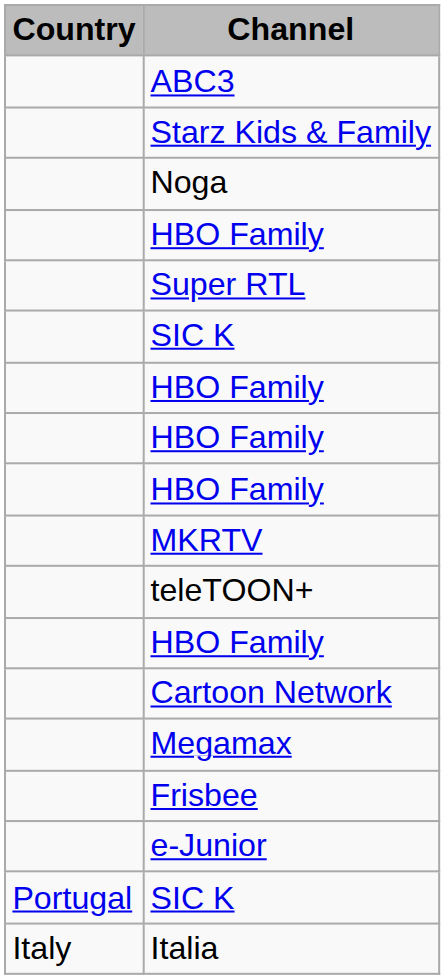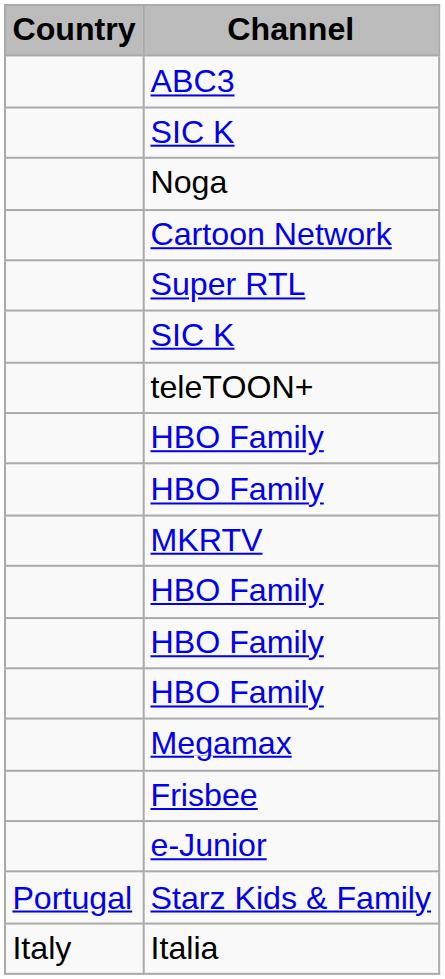(291, 132) Starz Kids & Family -> (193, 132) SIC K
(237, 234) HBO Family -> (271, 234) Cartoon Network
(237, 387) HBO Family -> (232, 387) teleTOON+
(232, 591) teleTOON+ -> (237, 591) HBO Family
(271, 693) Cartoon Network -> (237, 693) HBO Family
(193, 897) SIC K -> (291, 897) Starz Kids & Family
